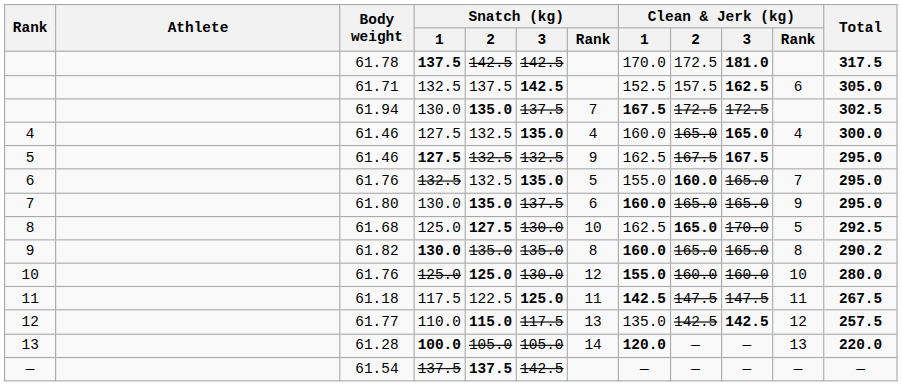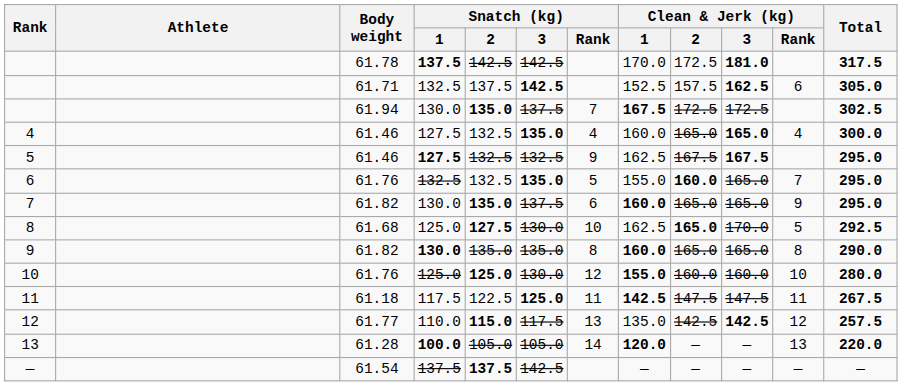(377, 204) 61.80 -> (377, 204) 61.82
(861, 251) 290.2 -> (861, 251) 290.0
